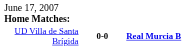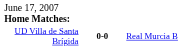(154, 36) bold -> (152, 36) normal
